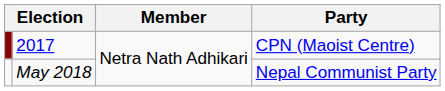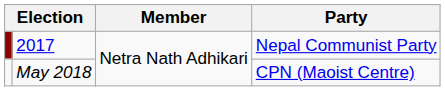(335, 45) CPN (Maoist Centre) -> (346, 45) Nepal Communist Party
(346, 72) Nepal Communist Party -> (335, 72) CPN (Maoist Centre)
